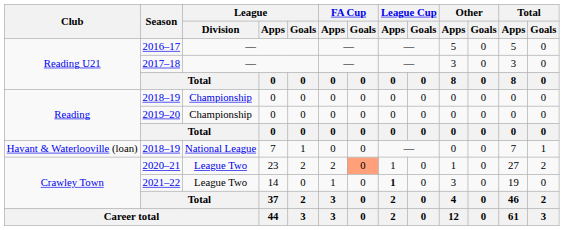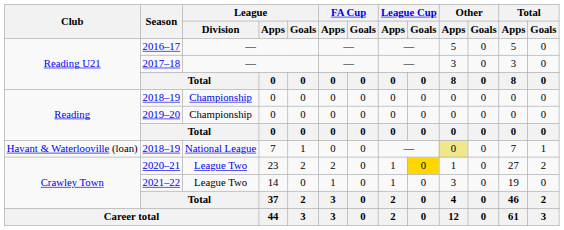(454, 149) no background -> (454, 149) khaki background
(363, 166) lightsalmon background -> (363, 166) no background
(423, 166) no background -> (423, 166) gold background
(393, 183) bold -> (393, 183) normal
